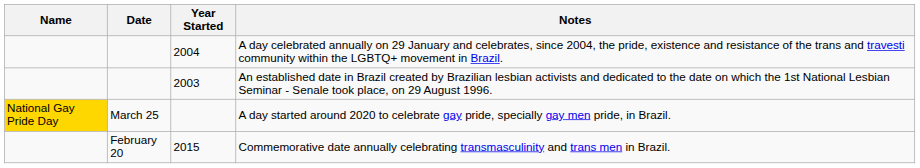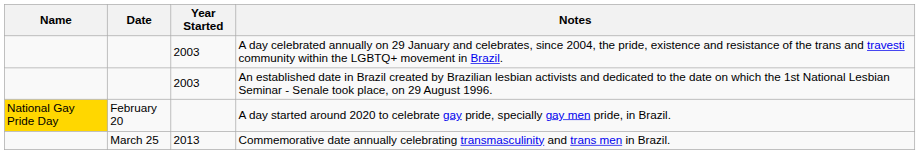(187, 51) 2004 -> (187, 51) 2003
(135, 115) March 25 -> (134, 115) February 20
(134, 146) February 20 -> (135, 140) March 25
(187, 146) 2015 -> (187, 140) 2013
